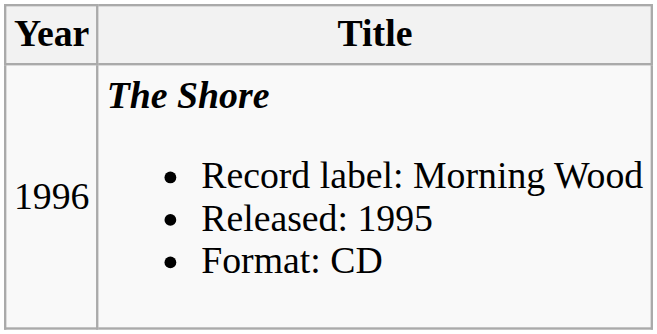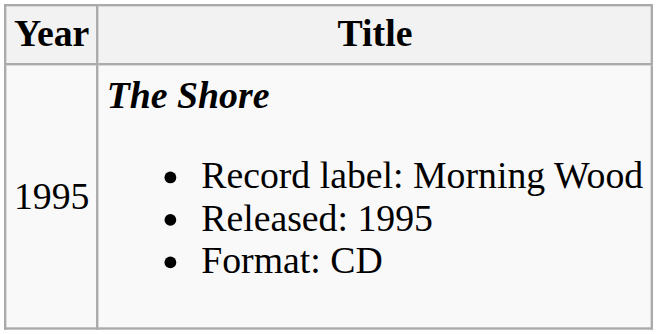(52, 195) 1996 -> (52, 195) 1995
